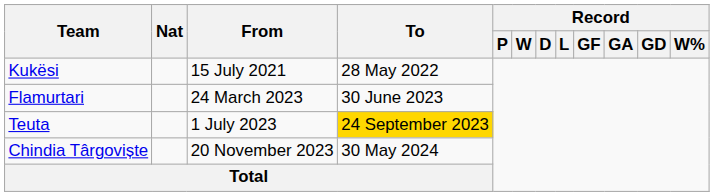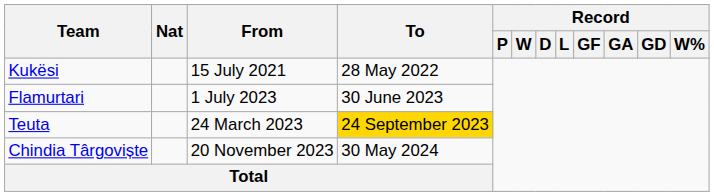(247, 97) 24 March 2023 -> (234, 97) 1 July 2023
(234, 124) 1 July 2023 -> (247, 124) 24 March 2023
